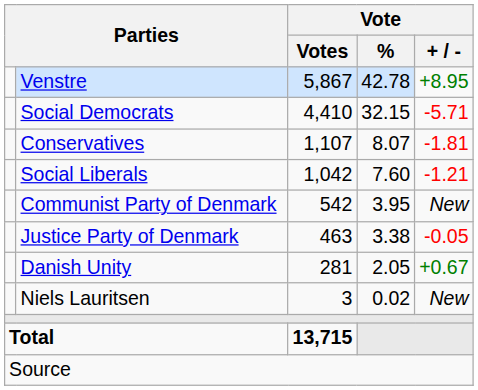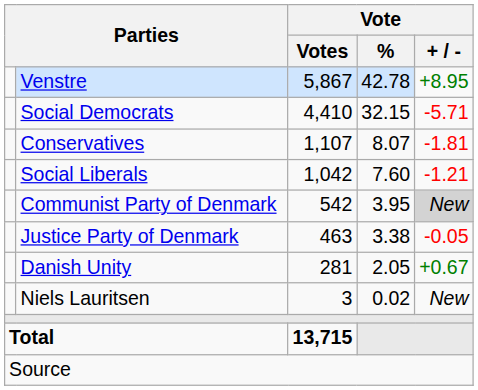(449, 205) no background -> (449, 205) lightgrey background
